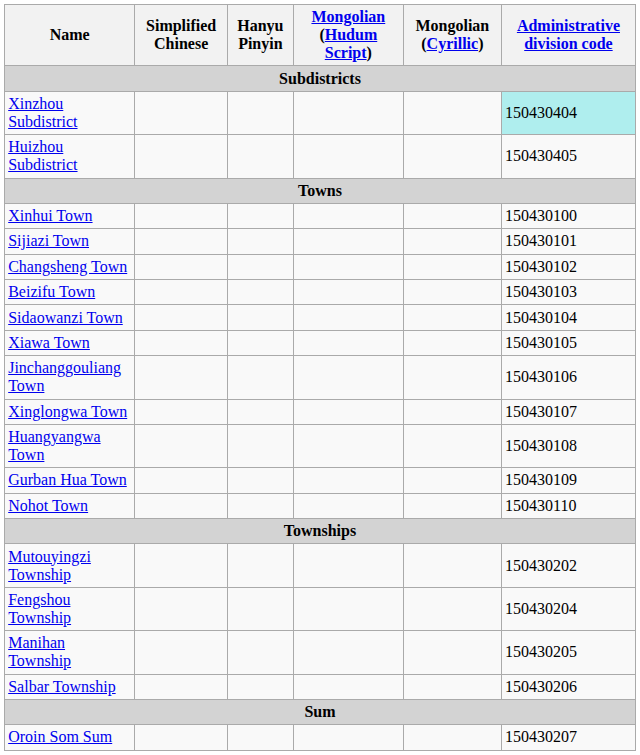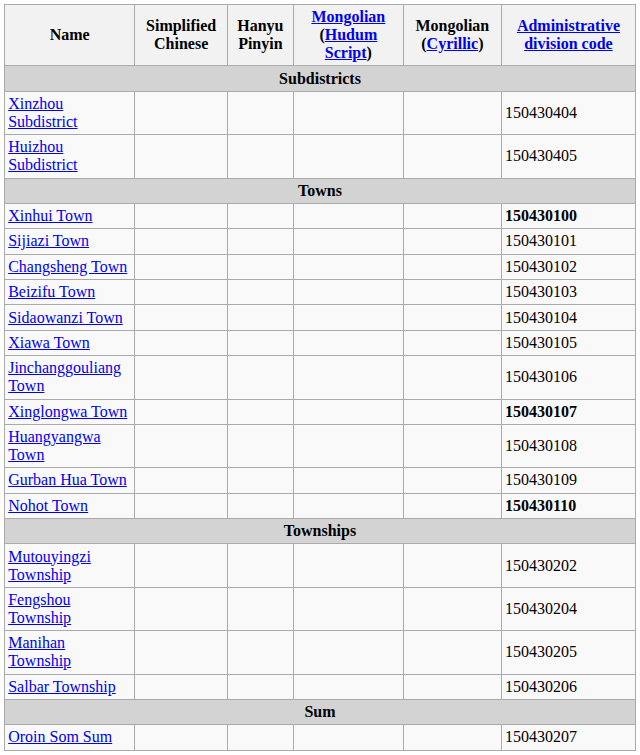(541, 112) paleturquoise background -> (541, 112) no background
(541, 216) normal -> (541, 216) bold
(541, 411) normal -> (541, 411) bold
(541, 505) normal -> (541, 505) bold
